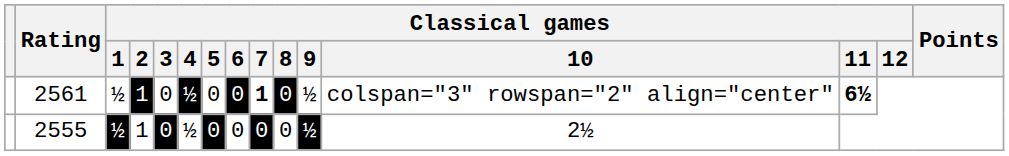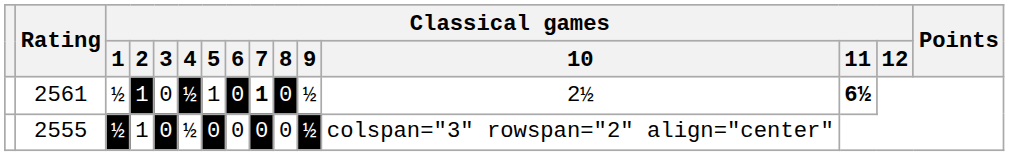(214, 95) 0 -> (214, 95) 1
(580, 95) colspan="3" rowspan="2" align="center" -> (580, 95) 2½
(580, 132) 2½ -> (580, 132) colspan="3" rowspan="2" align="center"
